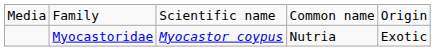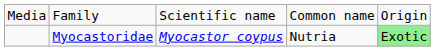(404, 36) no background -> (404, 36) lightgreen background
